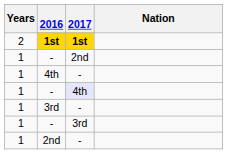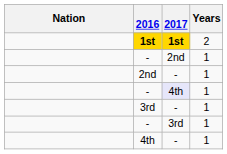columns swapped: (158, 19) <-> (21, 19)
(51, 75) 4th -> (148, 75) 2nd
(51, 141) 2nd -> (148, 141) 4th
